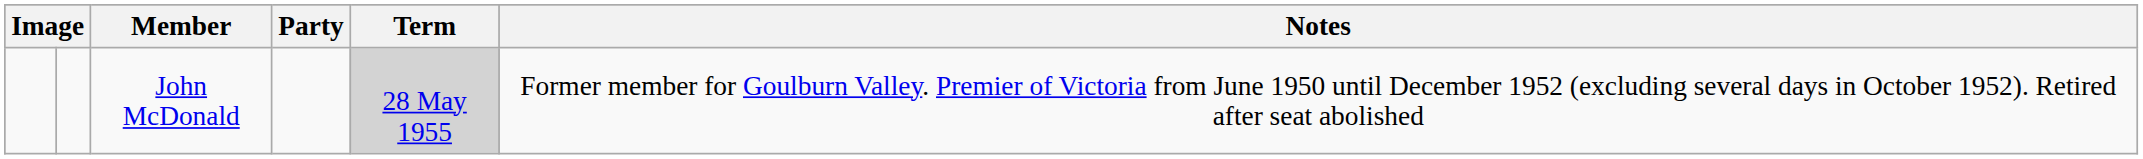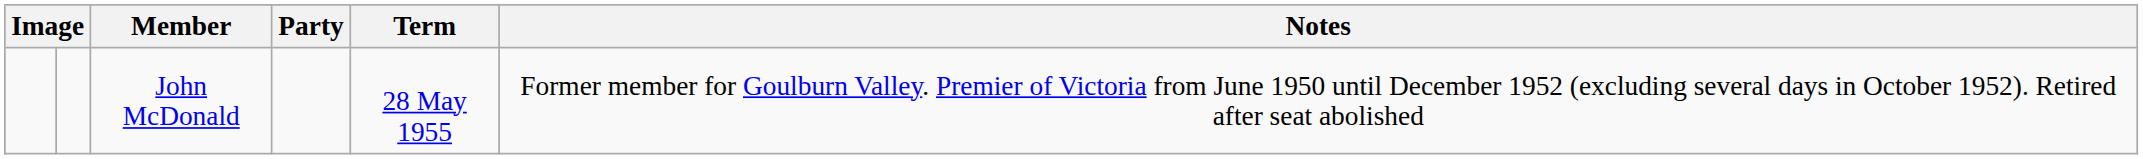(425, 115) lightgrey background -> (425, 115) no background
